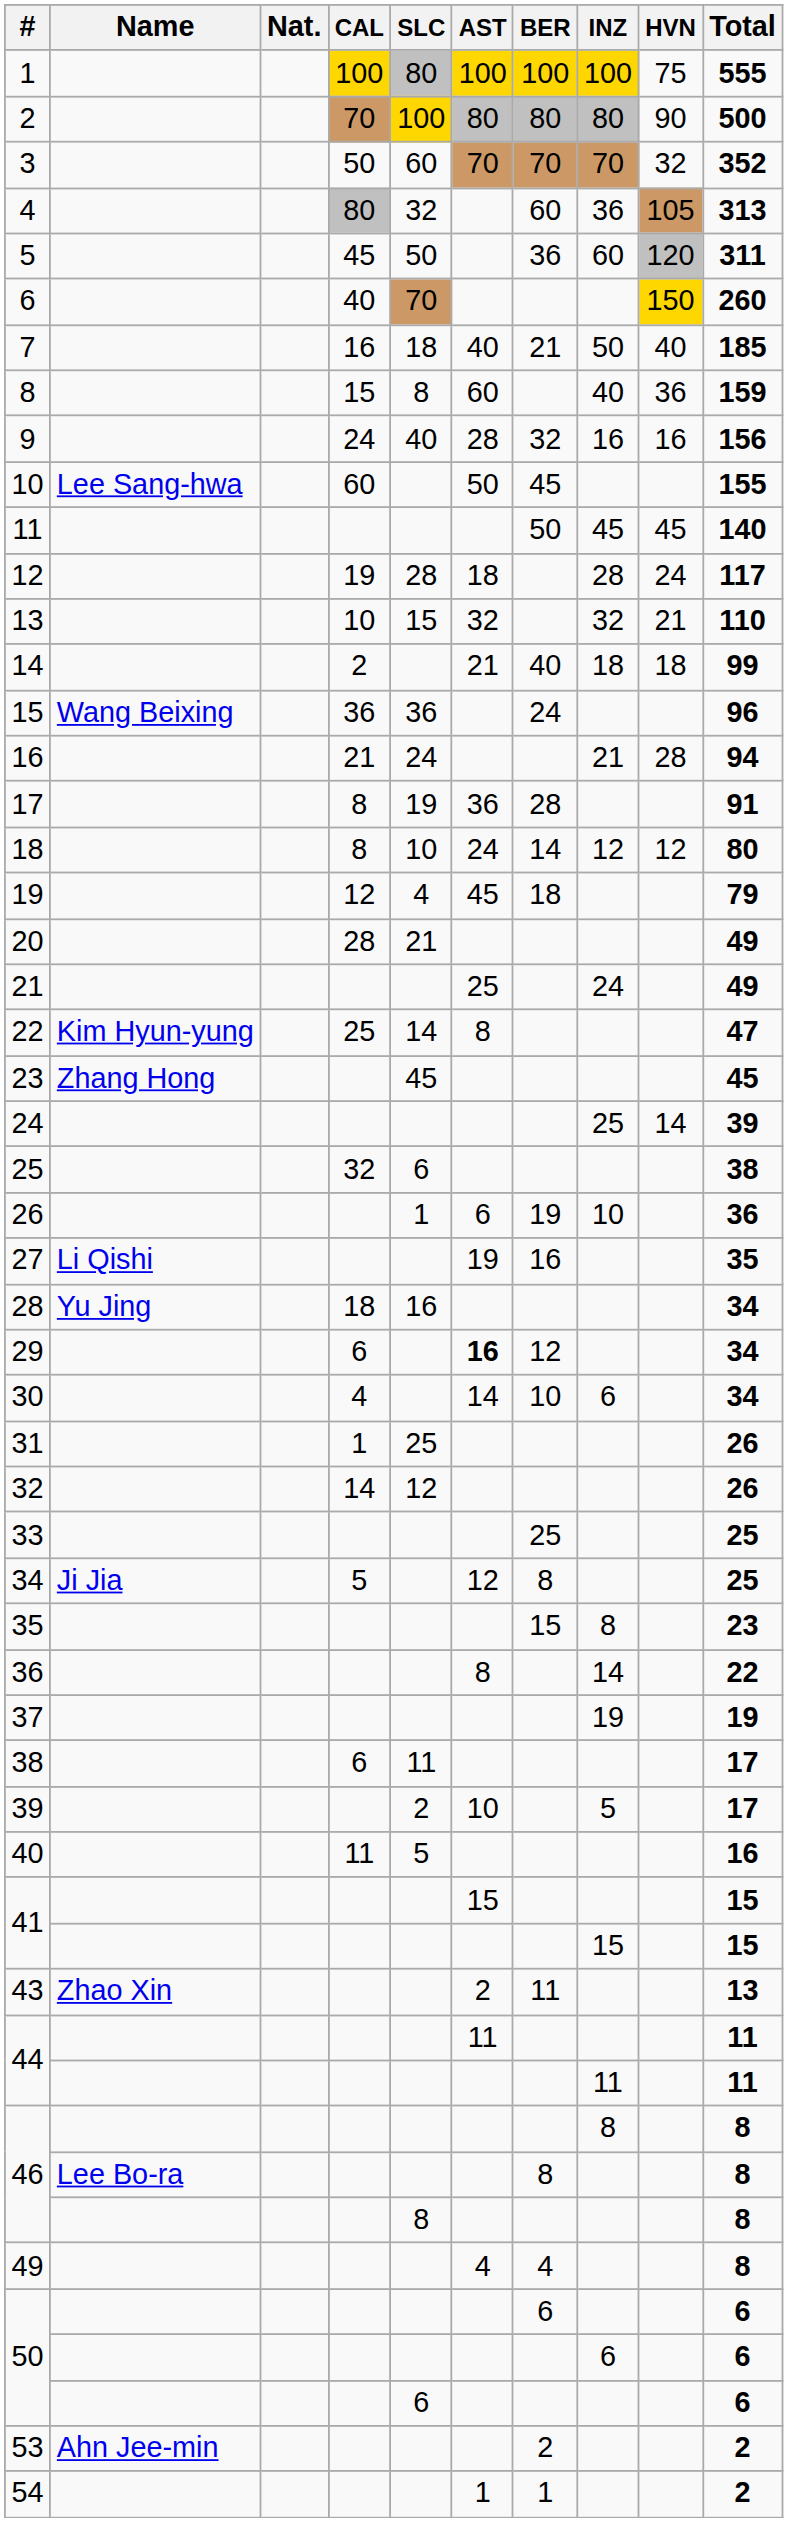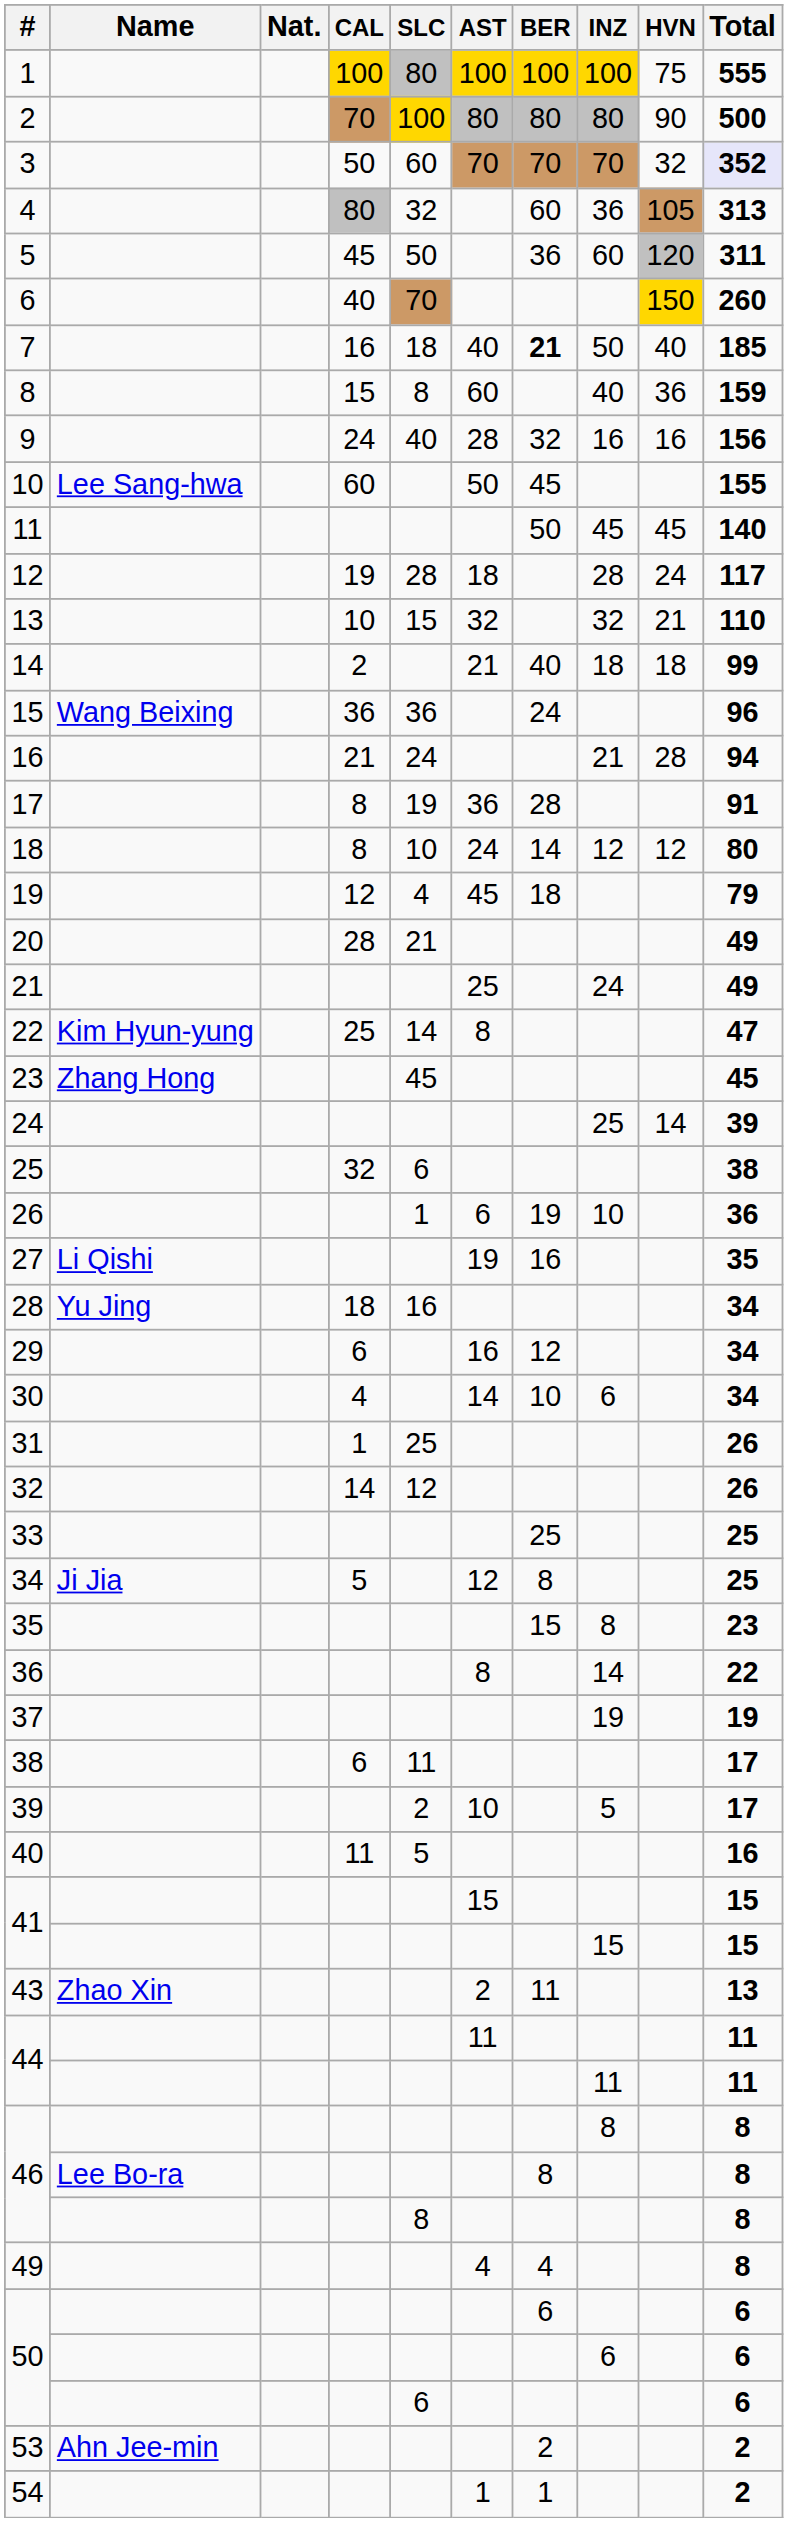(742, 164) no background -> (742, 164) lavender background
(545, 347) normal -> (545, 347) bold
(483, 1351) bold -> (483, 1351) normal
